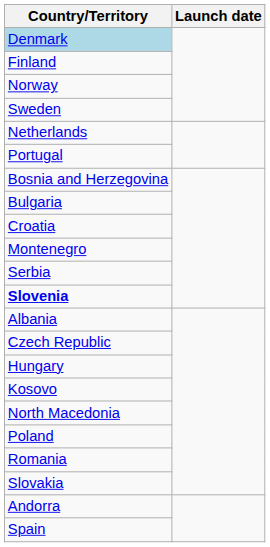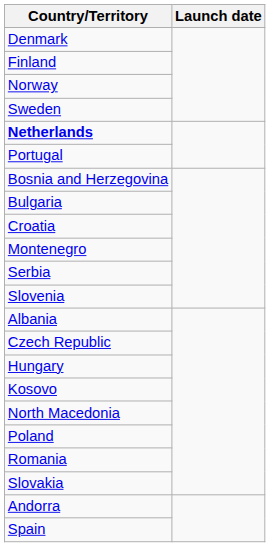(38, 39) lightblue background -> (38, 39) no background
(48, 132) normal -> (50, 132) bold
(38, 296) bold -> (36, 296) normal
